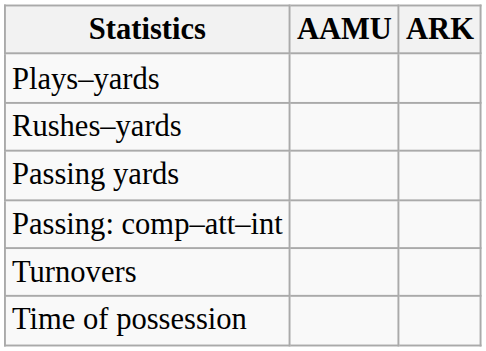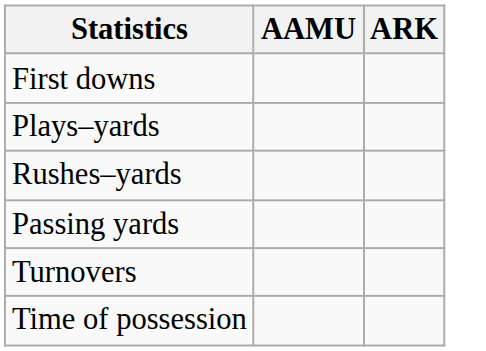+ row: (84, 77)
- row: (147, 223)
